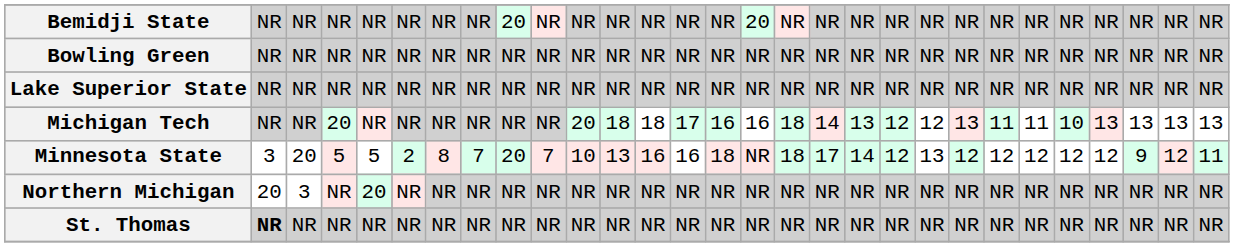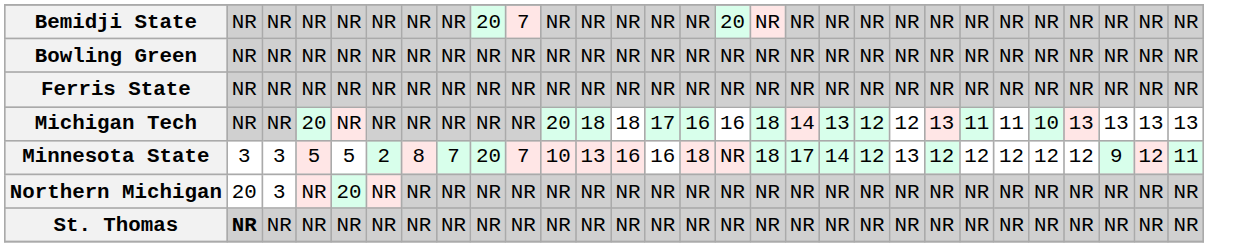(548, 22) NR -> (523, 22) 7
+ row: (116, 90)
- row: (128, 90)
(304, 157) 20 -> (279, 157) 3
